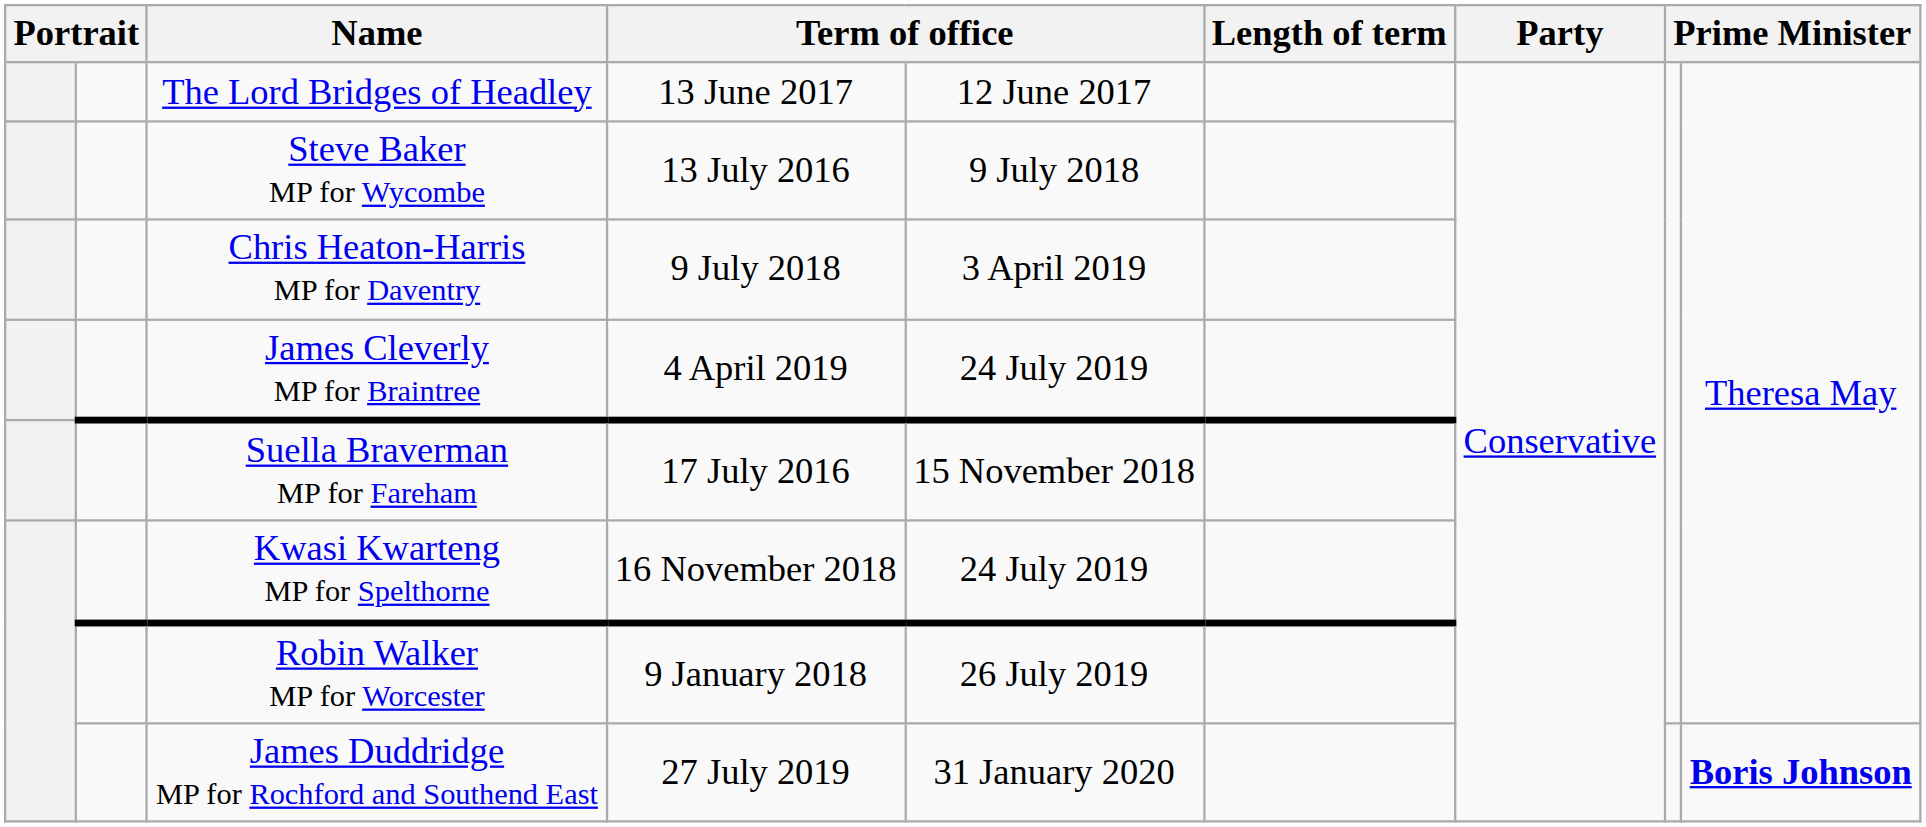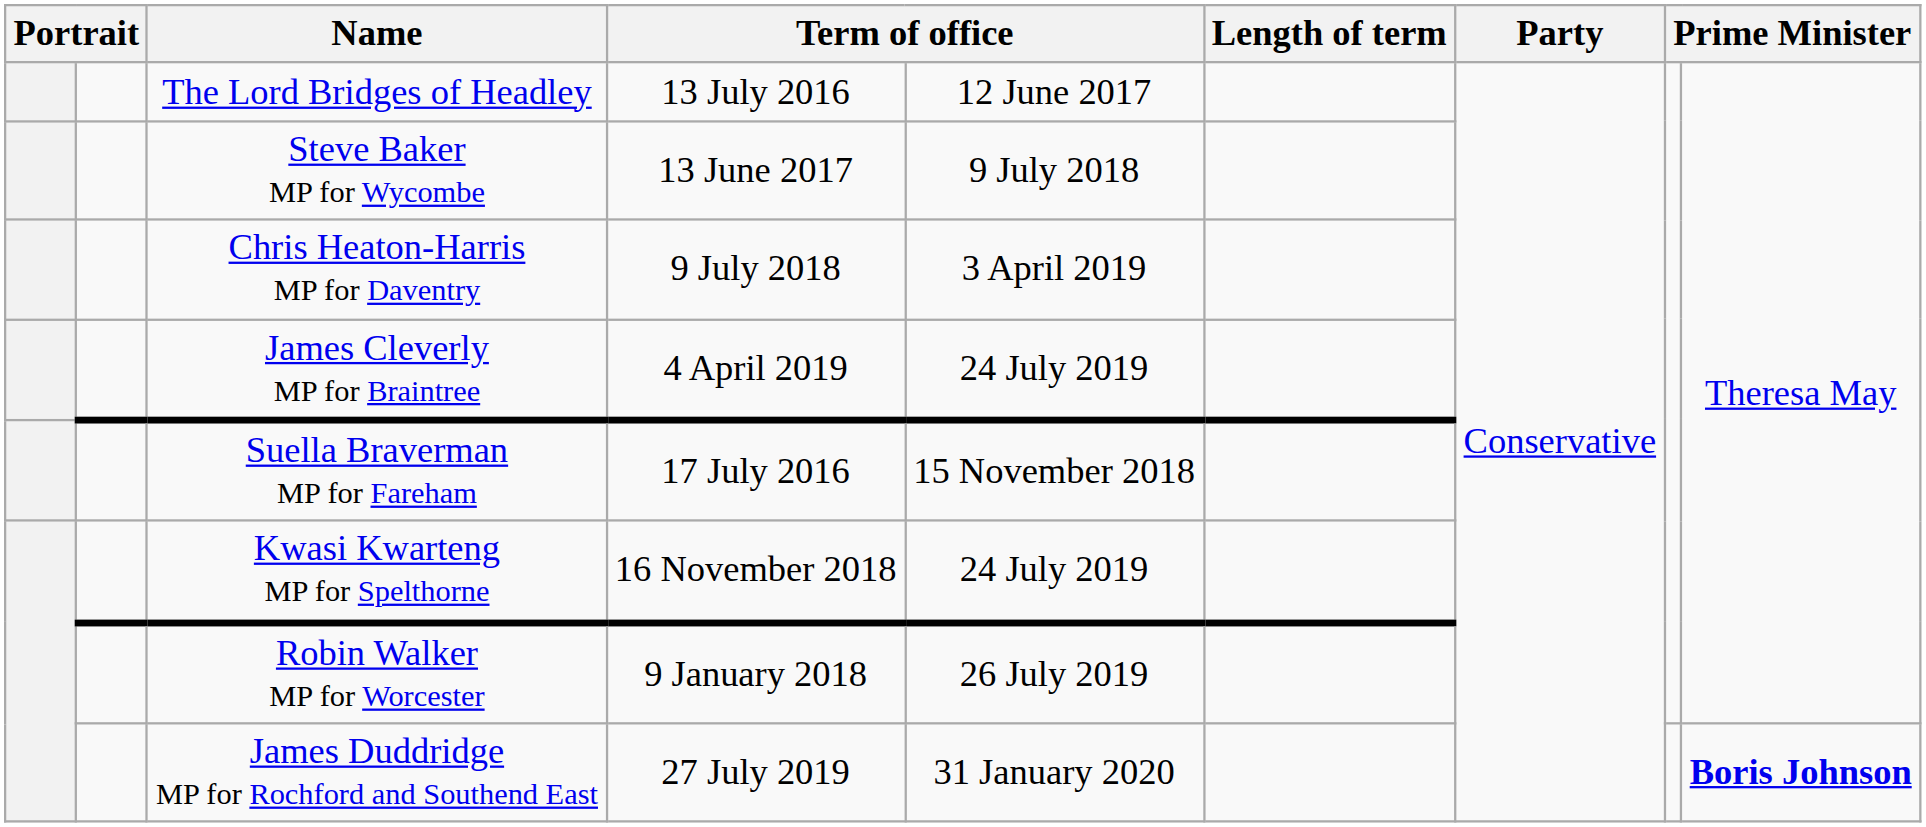(756, 91) 13 June 2017 -> (756, 91) 13 July 2016
(756, 169) 13 July 2016 -> (756, 169) 13 June 2017
